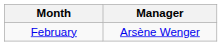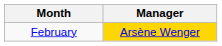(160, 31) no background -> (160, 31) gold background
